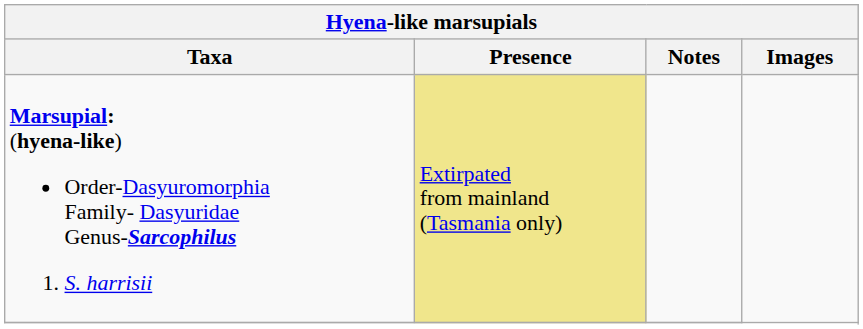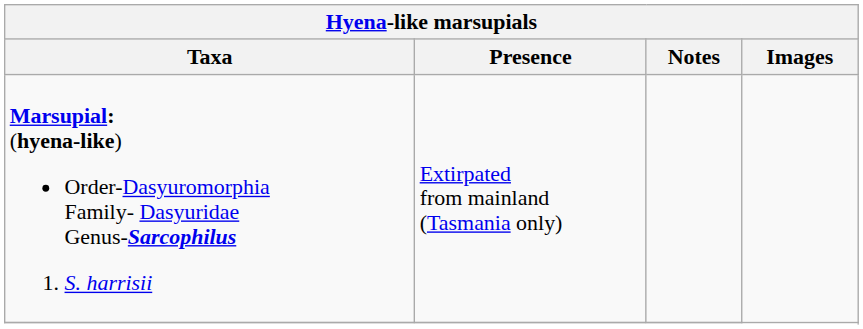(491, 198) khaki background -> (491, 198) no background
